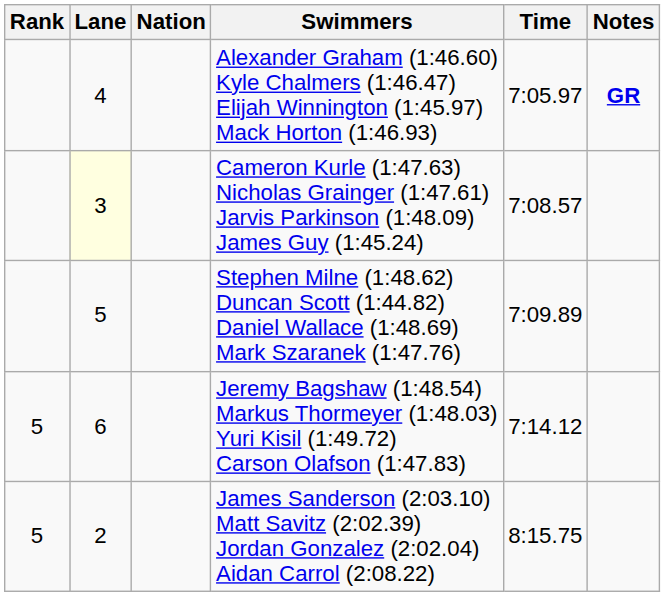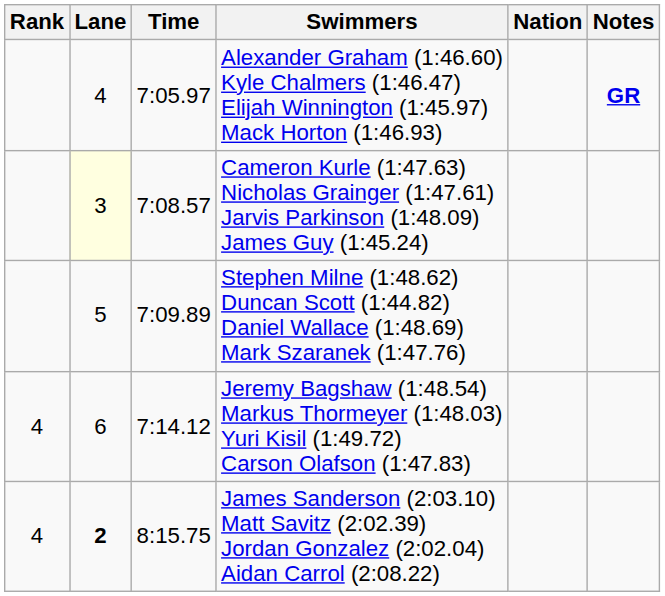columns swapped: (171, 22) <-> (545, 22)
(37, 425) 5 -> (37, 425) 4
(37, 536) 5 -> (37, 536) 4
(100, 536) normal -> (100, 536) bold
